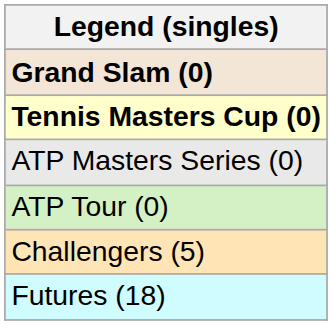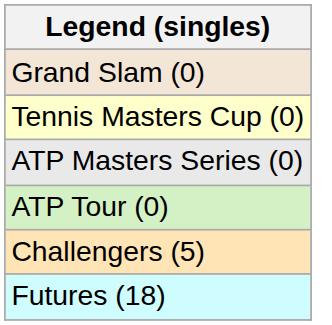(112, 71) bold -> (108, 71) normal
(166, 116) bold -> (158, 116) normal
